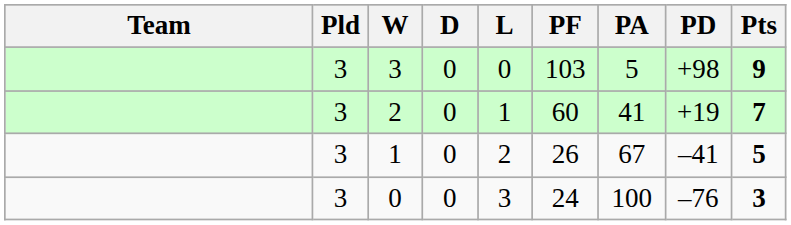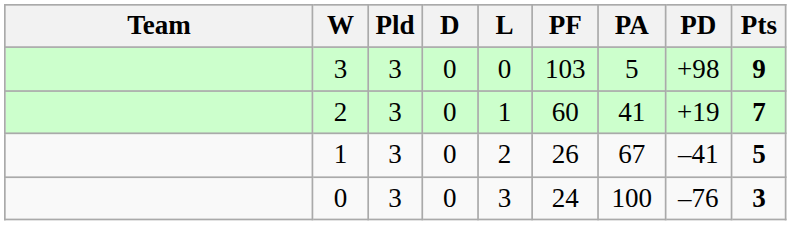columns swapped: (340, 25) <-> (395, 25)
